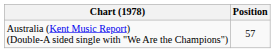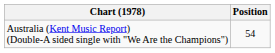(250, 34) 57 -> (250, 34) 54
